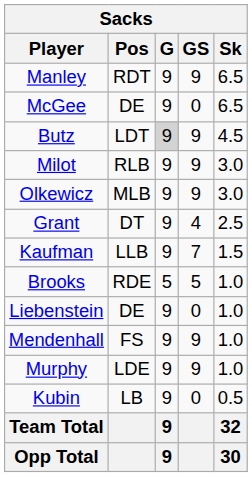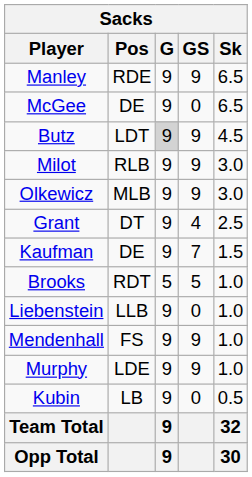(132, 77) RDT -> (132, 77) RDE
(132, 252) LLB -> (132, 252) DE
(132, 281) RDE -> (132, 281) RDT
(132, 310) DE -> (132, 310) LLB
